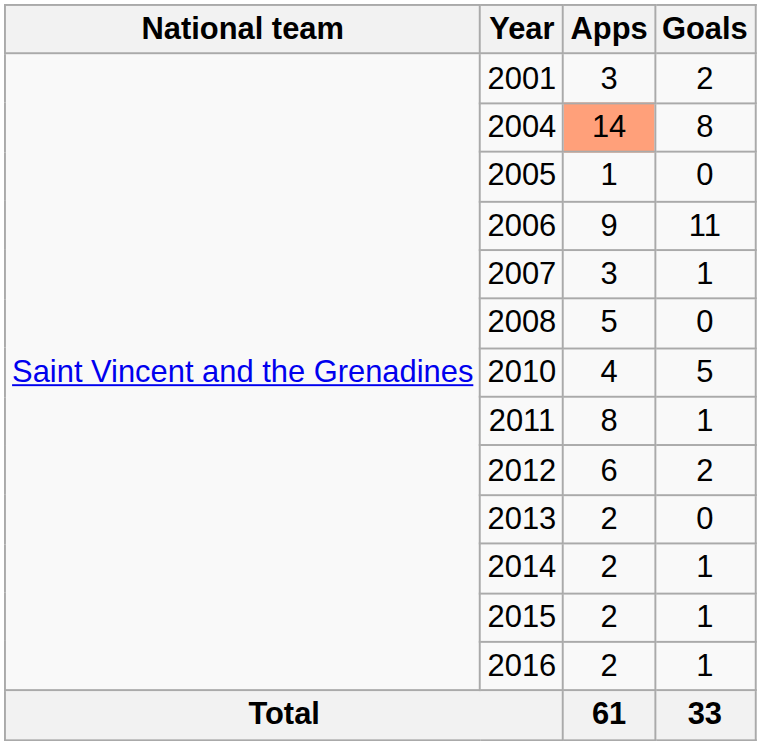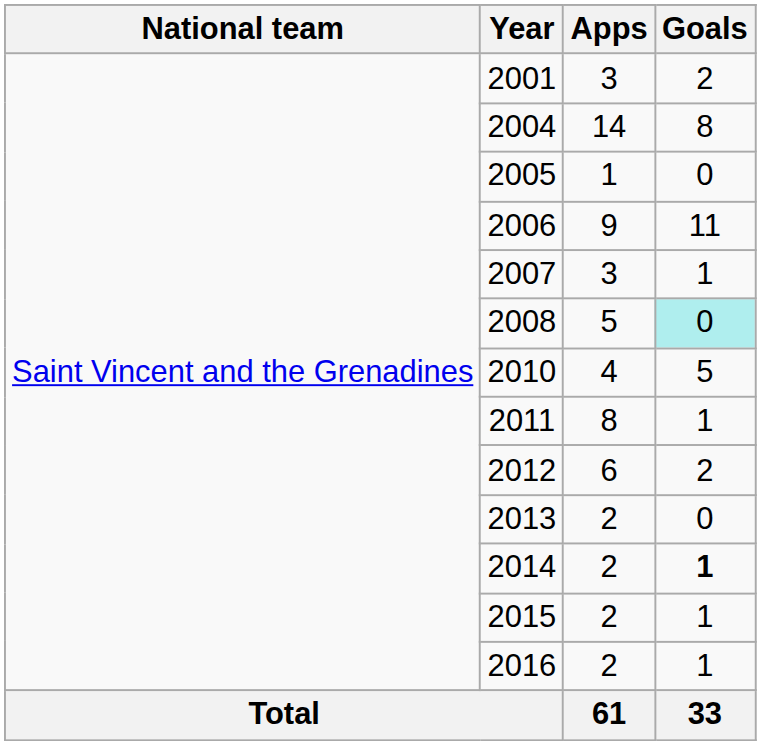(609, 126) lightsalmon background -> (609, 126) no background
(705, 322) no background -> (705, 322) paleturquoise background
(705, 567) normal -> (705, 567) bold
